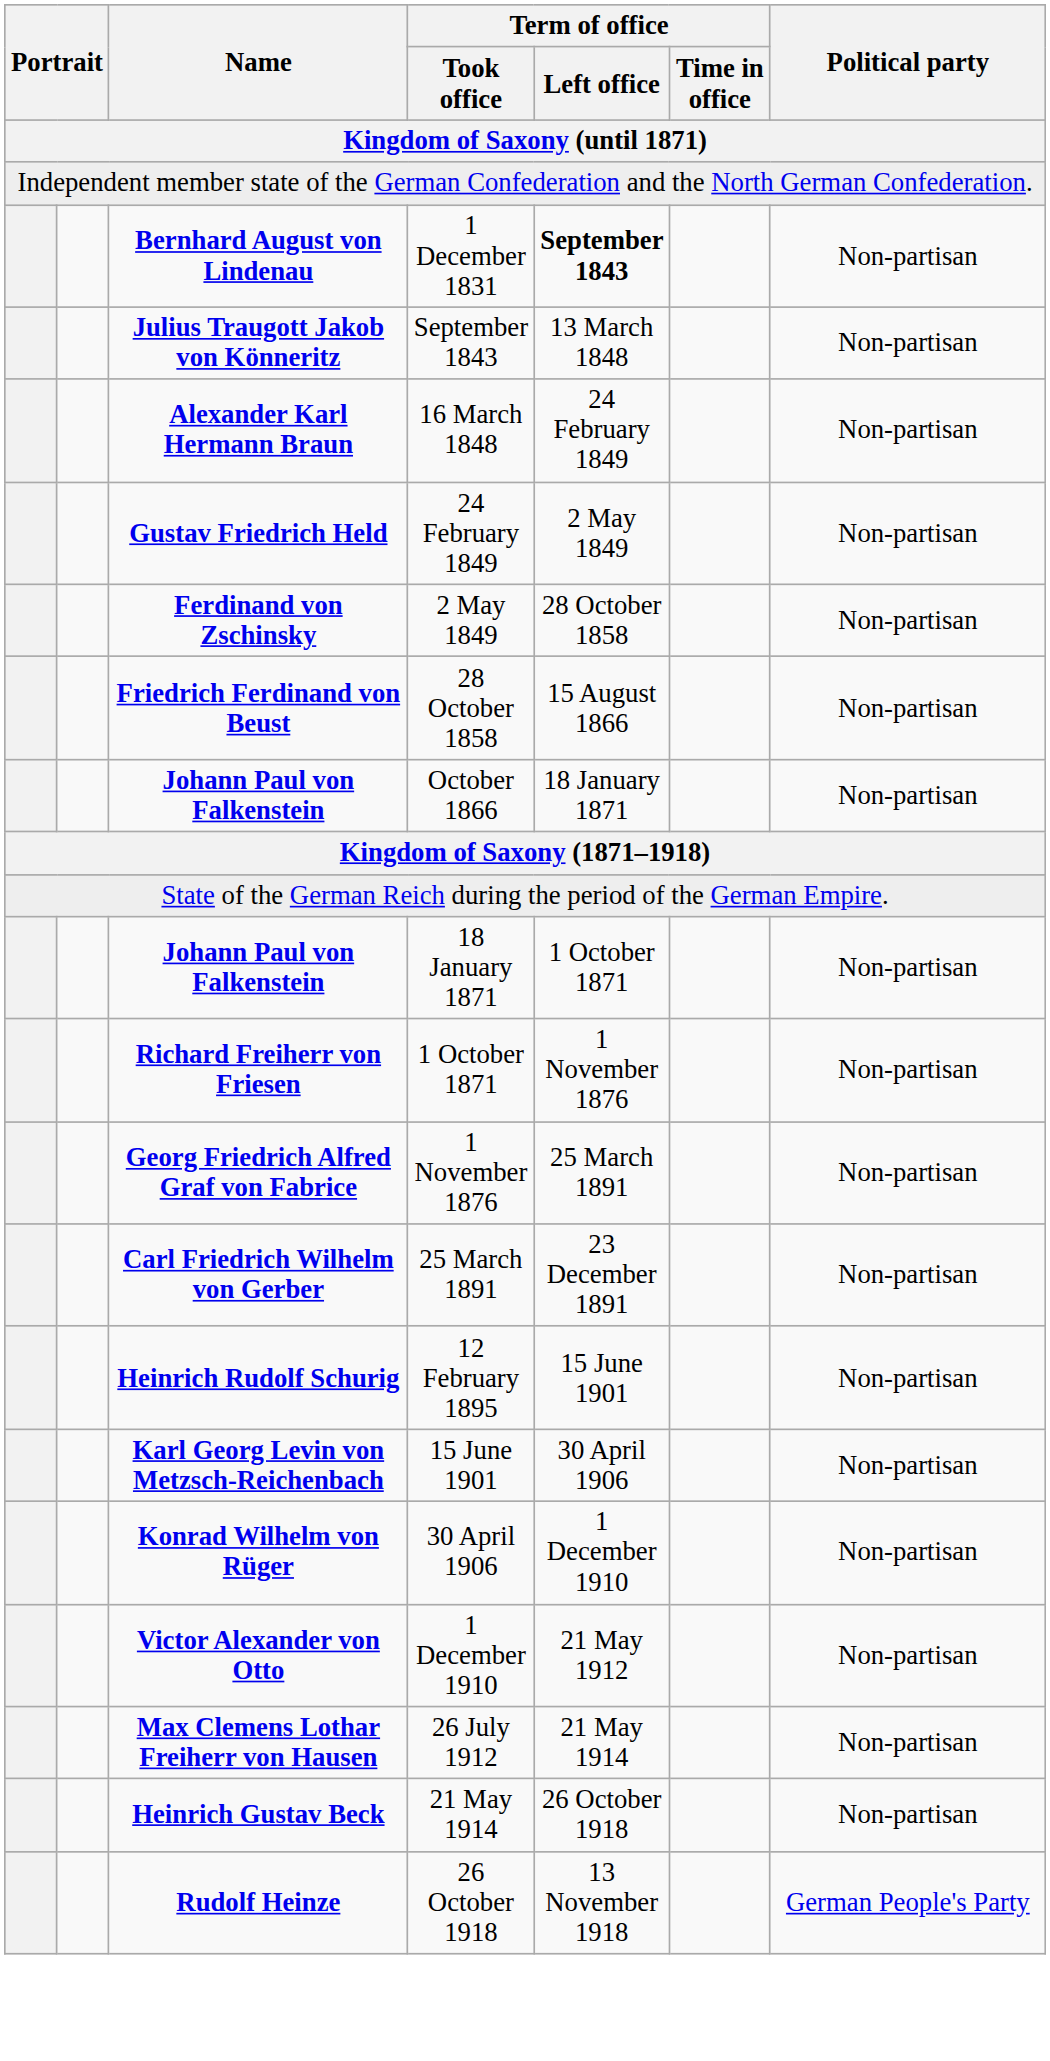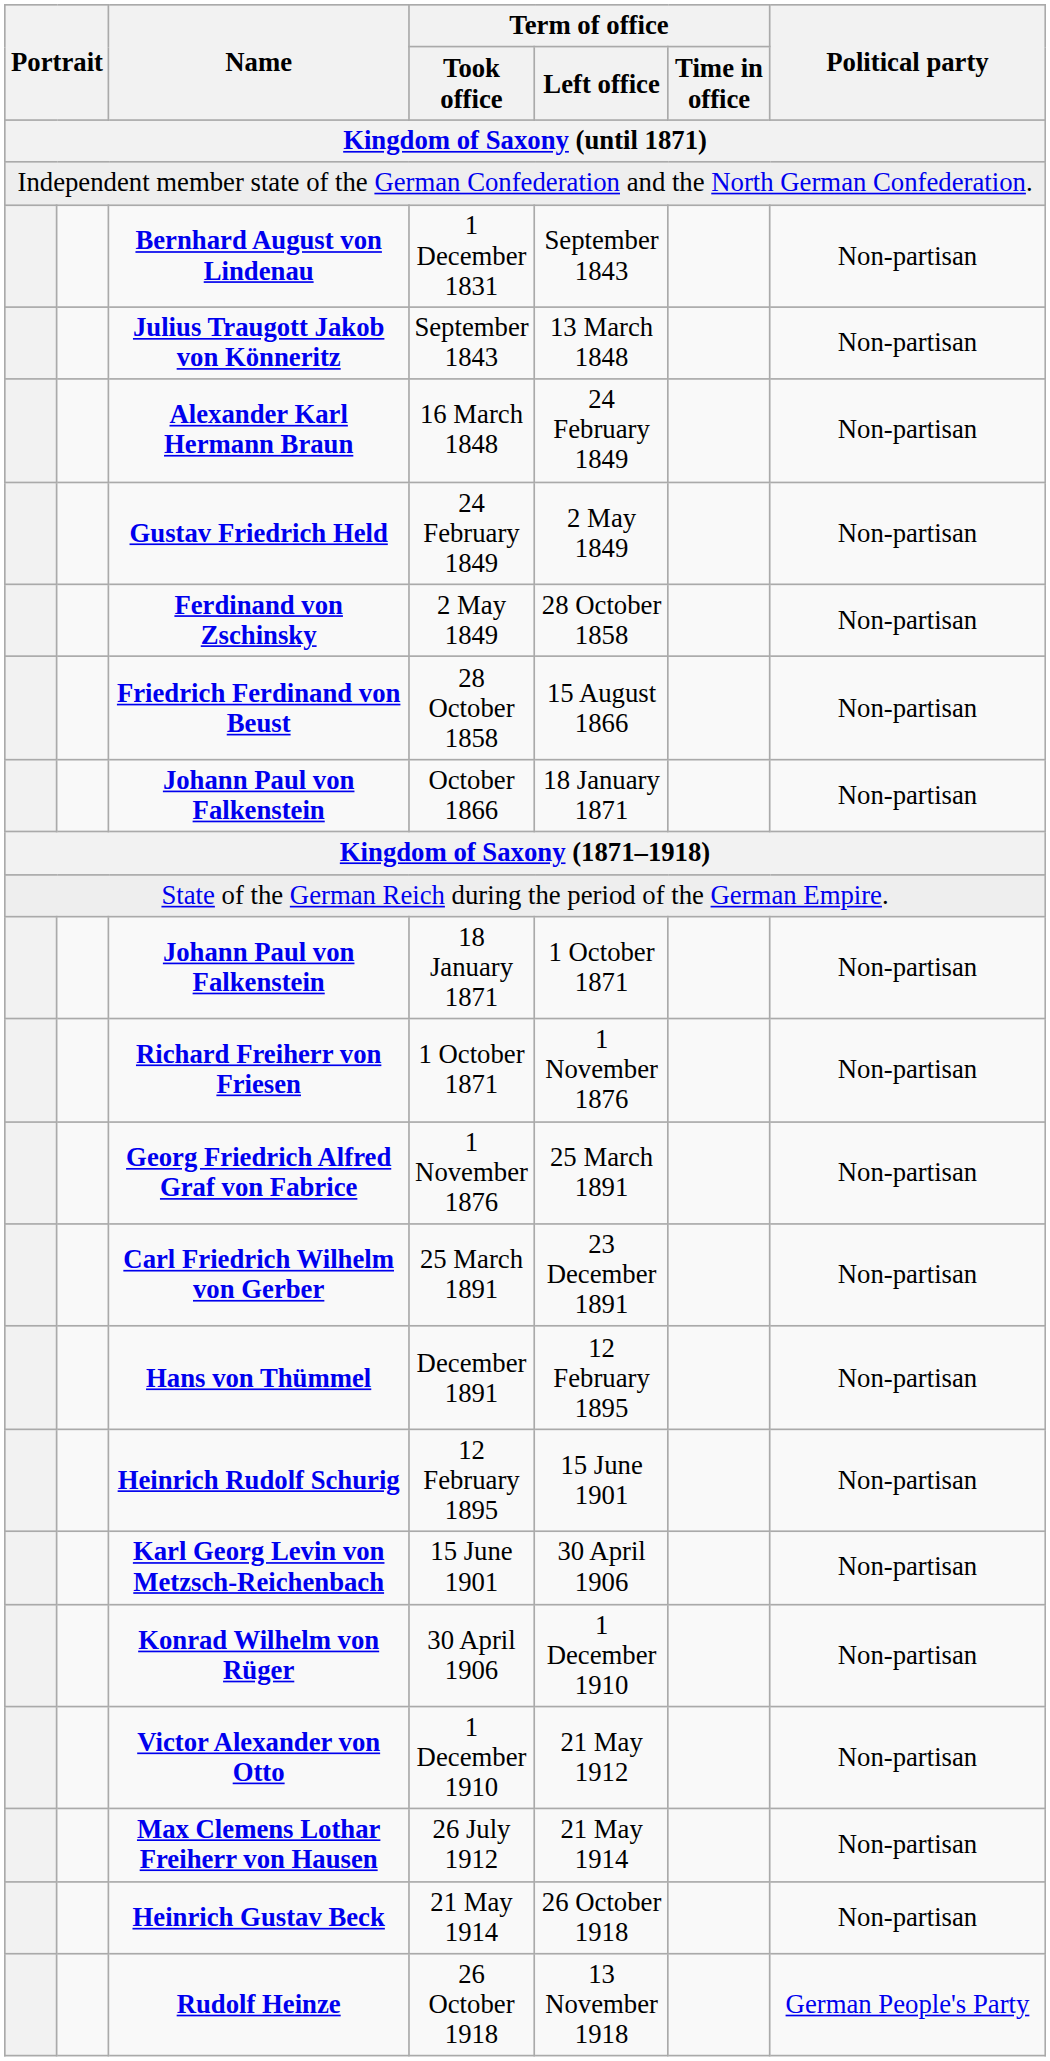(602, 255) bold -> (602, 255) normal
+ row: (472, 1377)
